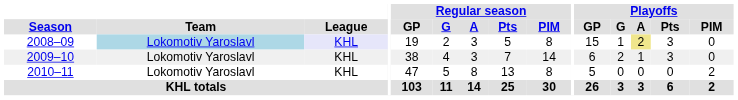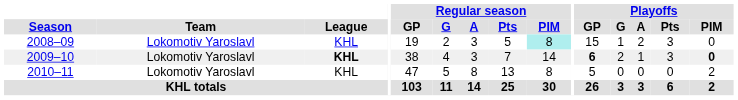(201, 42) lightblue background -> (201, 42) no background
(346, 42) lavender background -> (346, 42) no background
(549, 42) no background -> (549, 42) paleturquoise background
(641, 42) khaki background -> (641, 42) no background
(346, 57) normal -> (346, 57) bold
(592, 57) normal -> (592, 57) bold
(712, 57) normal -> (712, 57) bold
